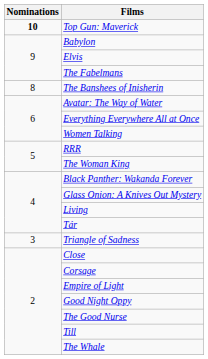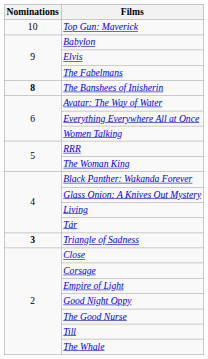(33, 27) bold -> (33, 27) normal
(33, 88) normal -> (33, 88) bold
(33, 240) normal -> (33, 240) bold
